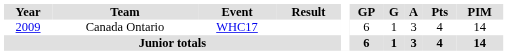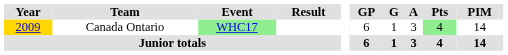(28, 27) no background -> (28, 27) gold background
(237, 27) no background -> (237, 27) lightgreen background
(440, 27) no background -> (440, 27) lightgreen background
